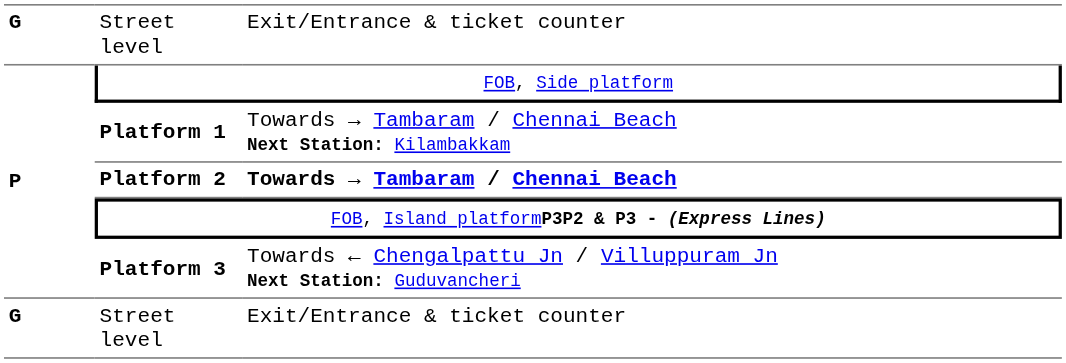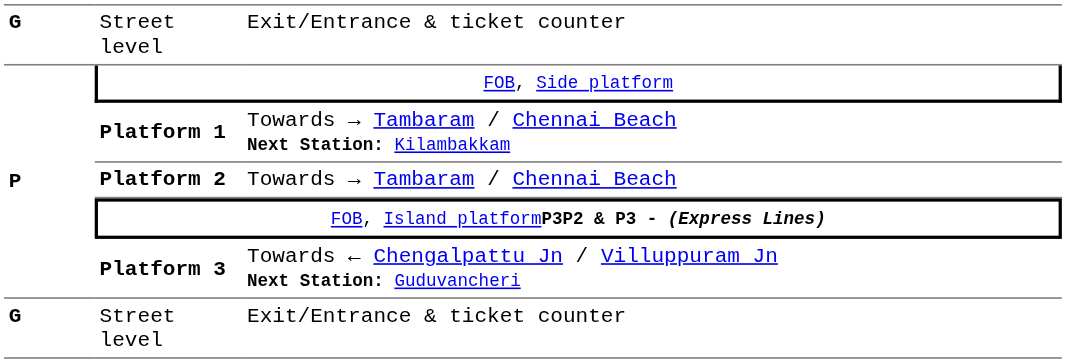(462, 180) bold -> (462, 180) normal
